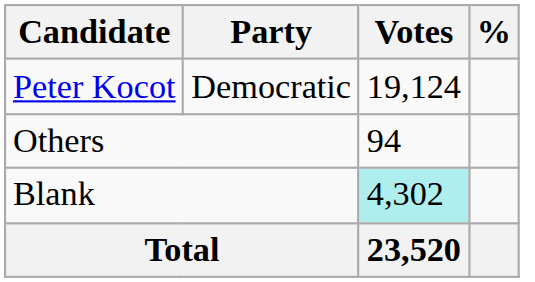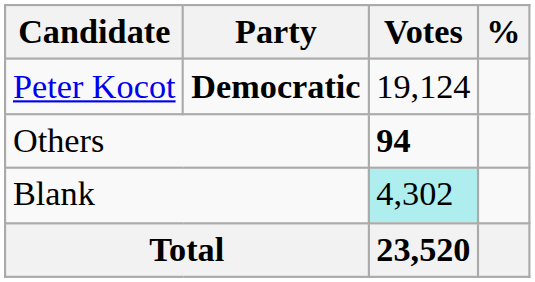(271, 85) normal -> (276, 85) bold
(384, 140) normal -> (393, 140) bold
